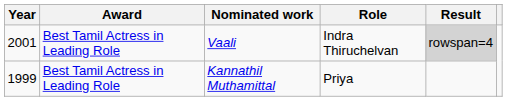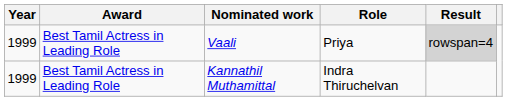(22, 43) 2001 -> (22, 43) 1999
(361, 43) Indra Thiruchelvan -> (338, 43) Priya
(338, 78) Priya -> (361, 78) Indra Thiruchelvan
